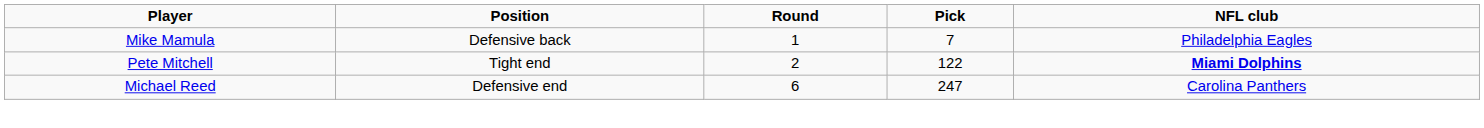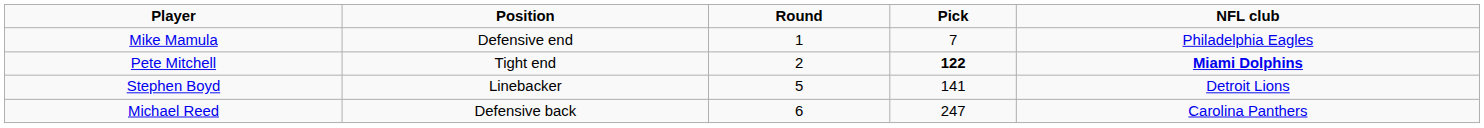(520, 39) Defensive back -> (525, 39) Defensive end
(950, 63) normal -> (953, 63) bold
+ row: (173, 87)
(520, 87) Defensive end -> (525, 110) Defensive back
